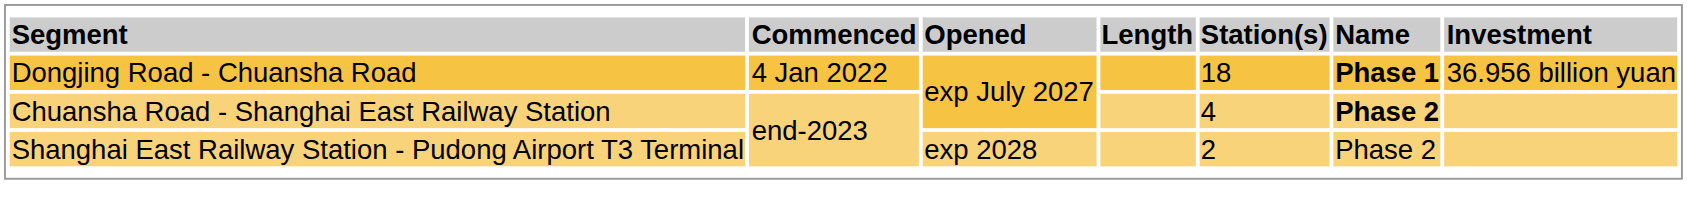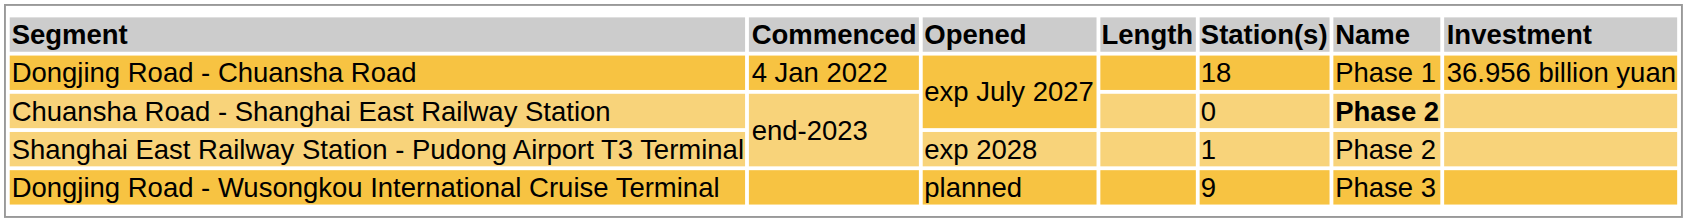(1387, 73) bold -> (1386, 73) normal
(1208, 111) 4 -> (1208, 111) 0
(1208, 149) 2 -> (1208, 149) 1
+ row: (366, 187)
